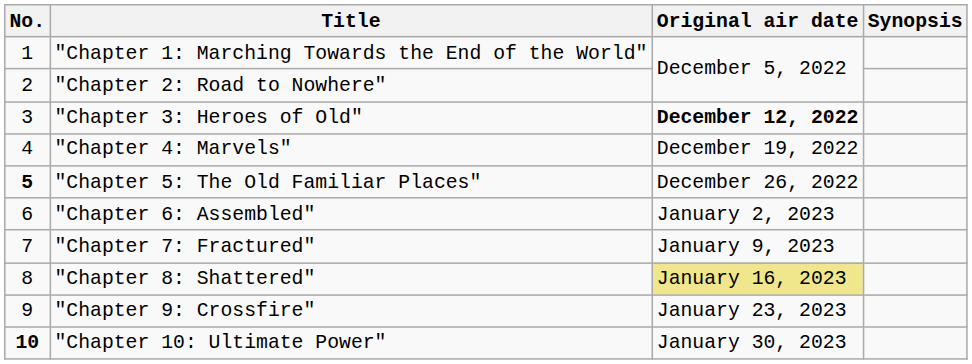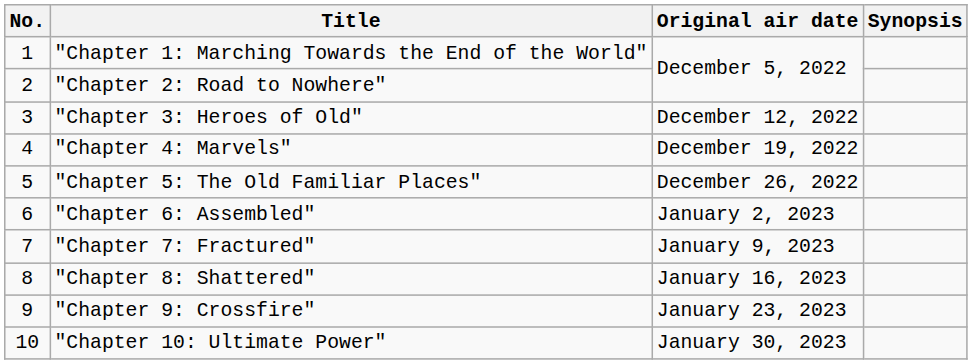(758, 117) bold -> (758, 117) normal
(27, 182) bold -> (27, 182) normal
(752, 279) khaki background -> (752, 279) no background
(27, 343) bold -> (27, 343) normal
